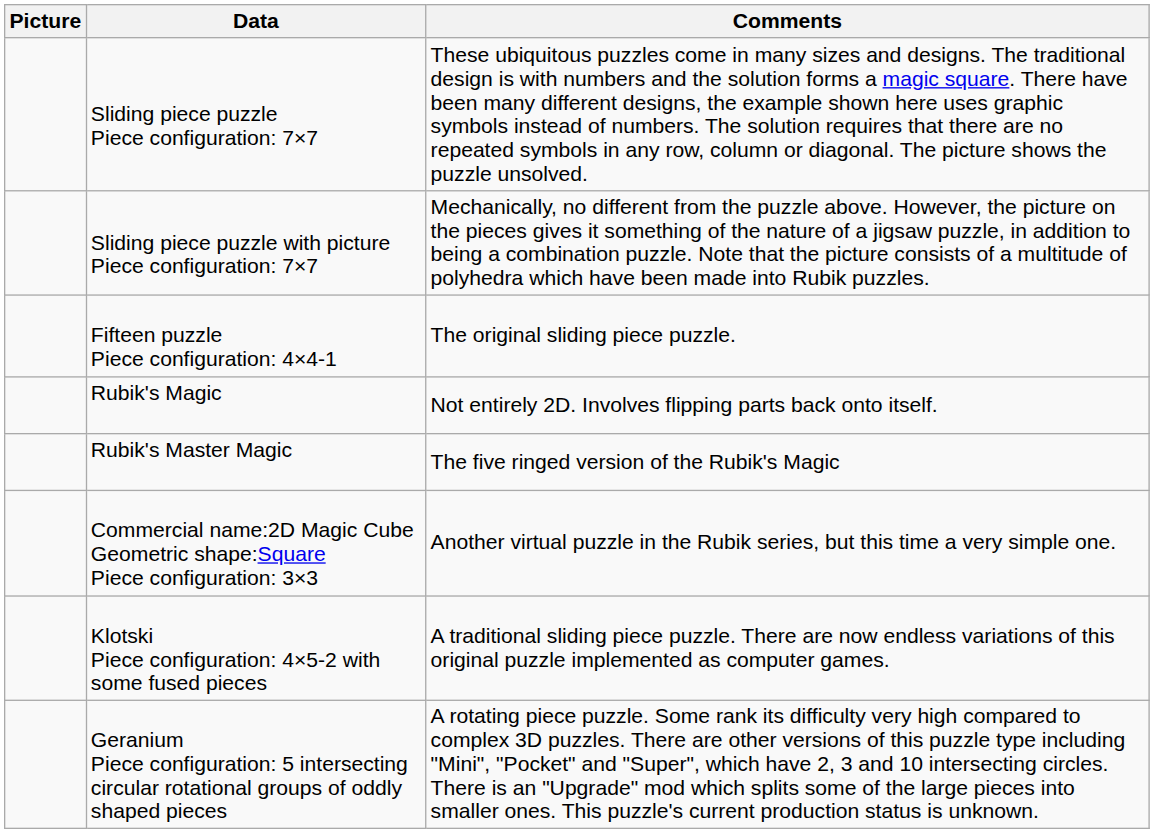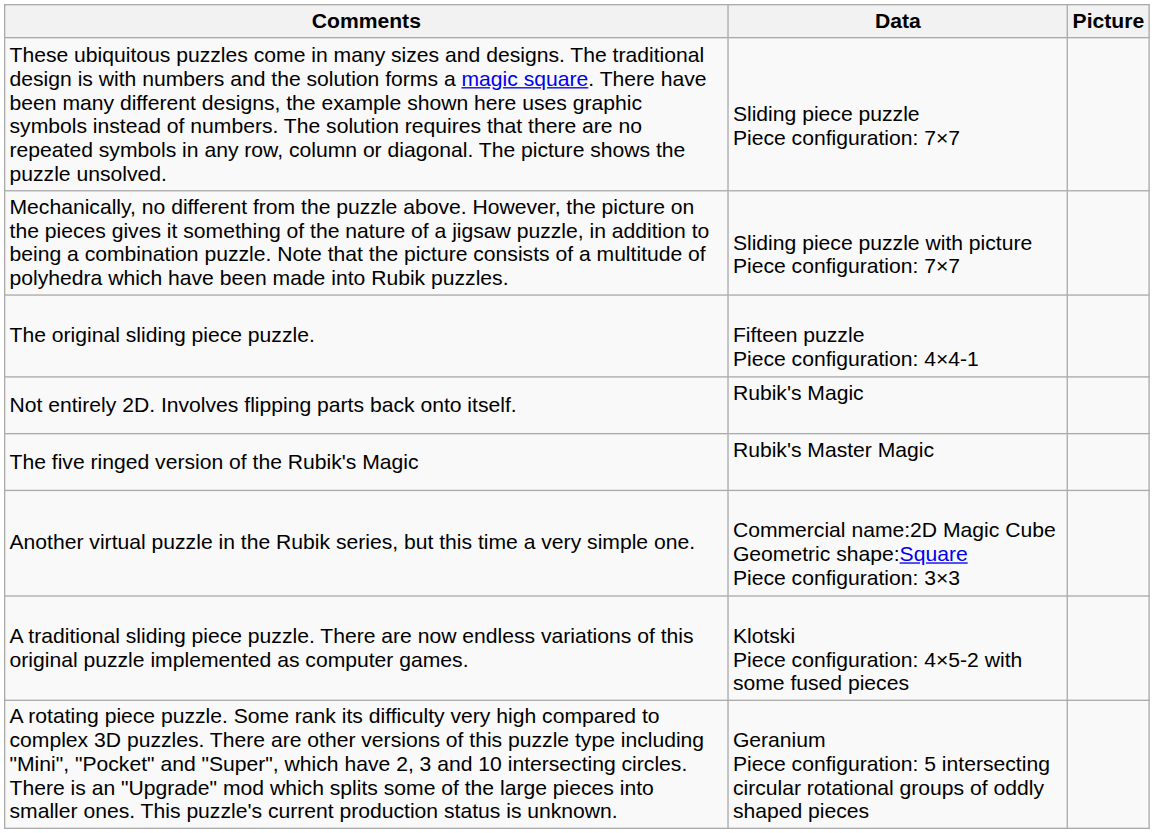columns swapped: (45, 21) <-> (787, 21)
